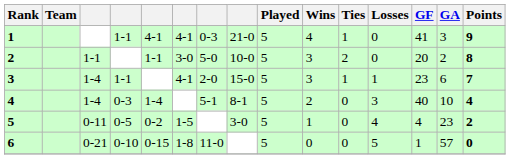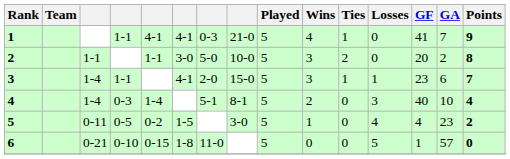(443, 36) 3 -> (443, 36) 7
